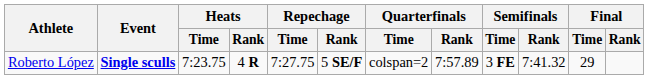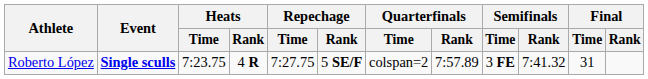(587, 62) 29 -> (587, 62) 31
